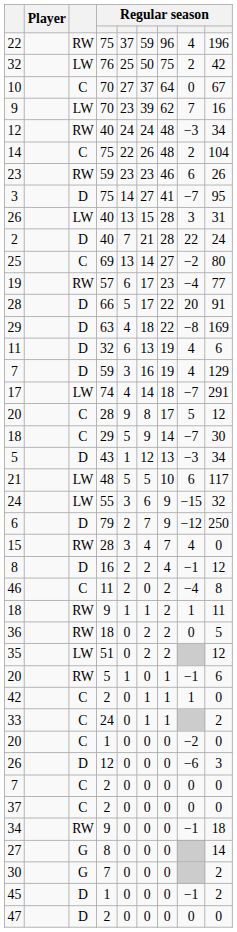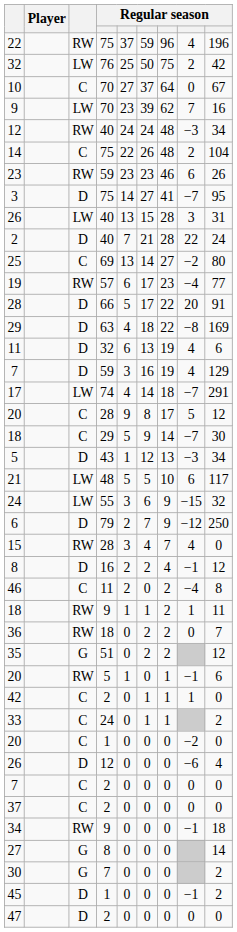(219, 632) 5 -> (219, 632) 7
(83, 654) LW -> (83, 654) G
(219, 763) 3 -> (219, 763) 4
